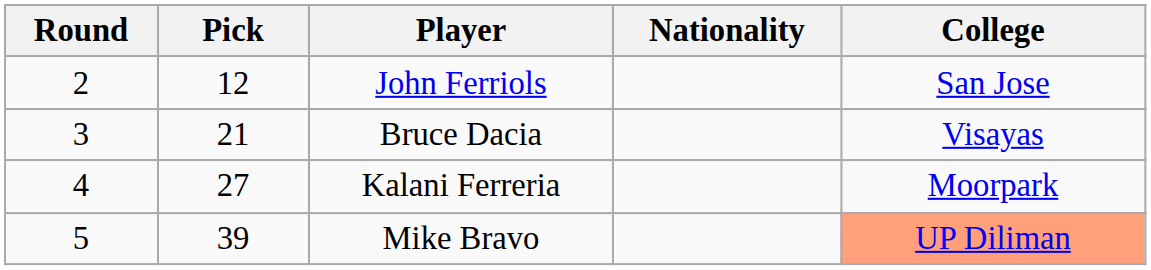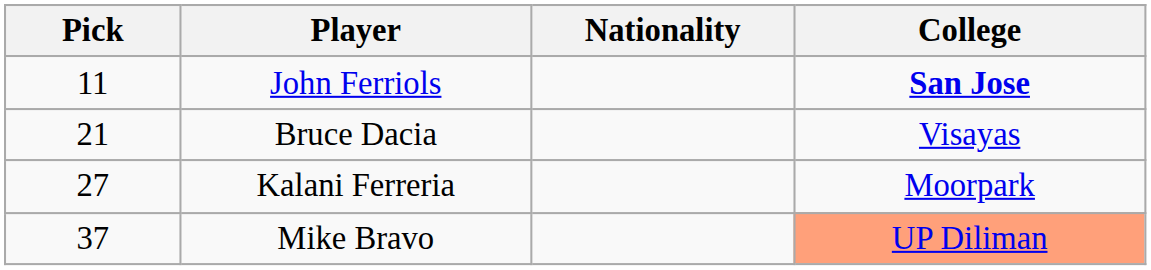- column: (81, 30)
(233, 82) 12 -> (93, 82) 11
(993, 82) normal -> (970, 82) bold
(233, 237) 39 -> (93, 237) 37
